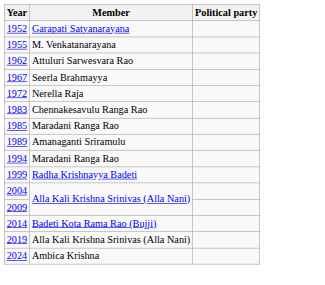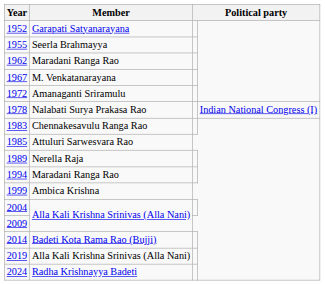(74, 45) M. Venkatanarayana -> (70, 45) Seerla Brahmayya
(82, 61) Attuluri Sarwesvara Rao -> (75, 61) Maradani Ranga Rao
(70, 77) Seerla Brahmayya -> (74, 77) M. Venkatanarayana
(58, 93) Nerella Raja -> (79, 93) Amanaganti Sriramulu
+ row: (17, 110)
(75, 126) Maradani Ranga Rao -> (82, 142) Attuluri Sarwesvara Rao
(79, 142) Amanaganti Sriramulu -> (58, 158) Nerella Raja
(84, 175) Radha Krishnayya Badeti -> (66, 191) Ambica Krishna
(66, 256) Ambica Krishna -> (84, 272) Radha Krishnayya Badeti
